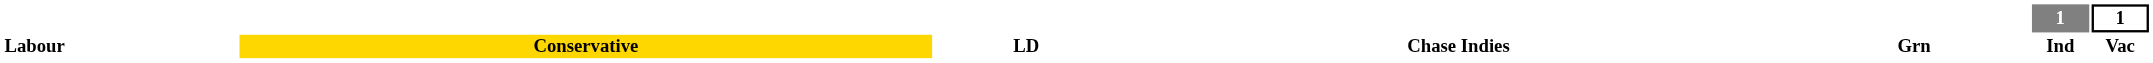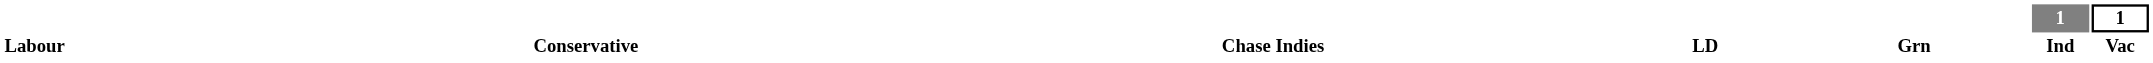columns swapped: (1458, 18) <-> (1026, 18)
(586, 46) gold background -> (586, 46) no background
